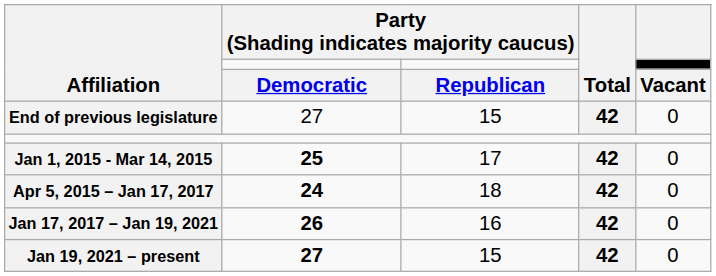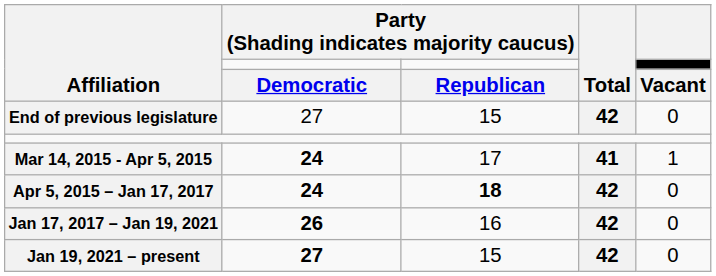- row: (113, 159)
+ row: (113, 159)
(490, 191) normal -> (490, 191) bold
